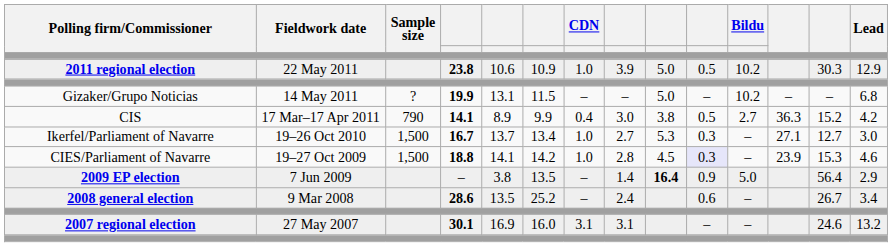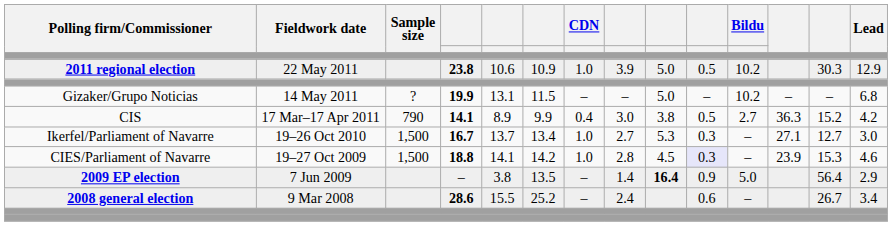(502, 198) 13.5 -> (502, 198) 15.5
- row: (130, 225)
